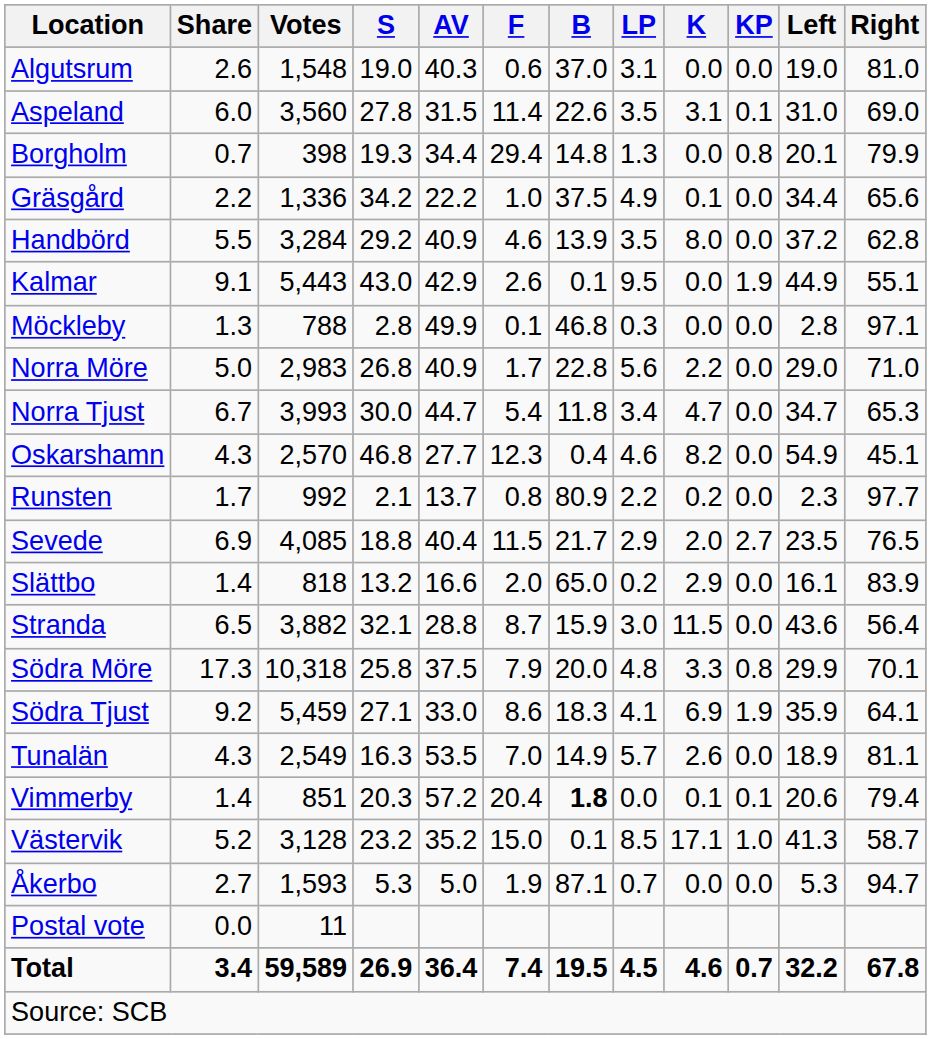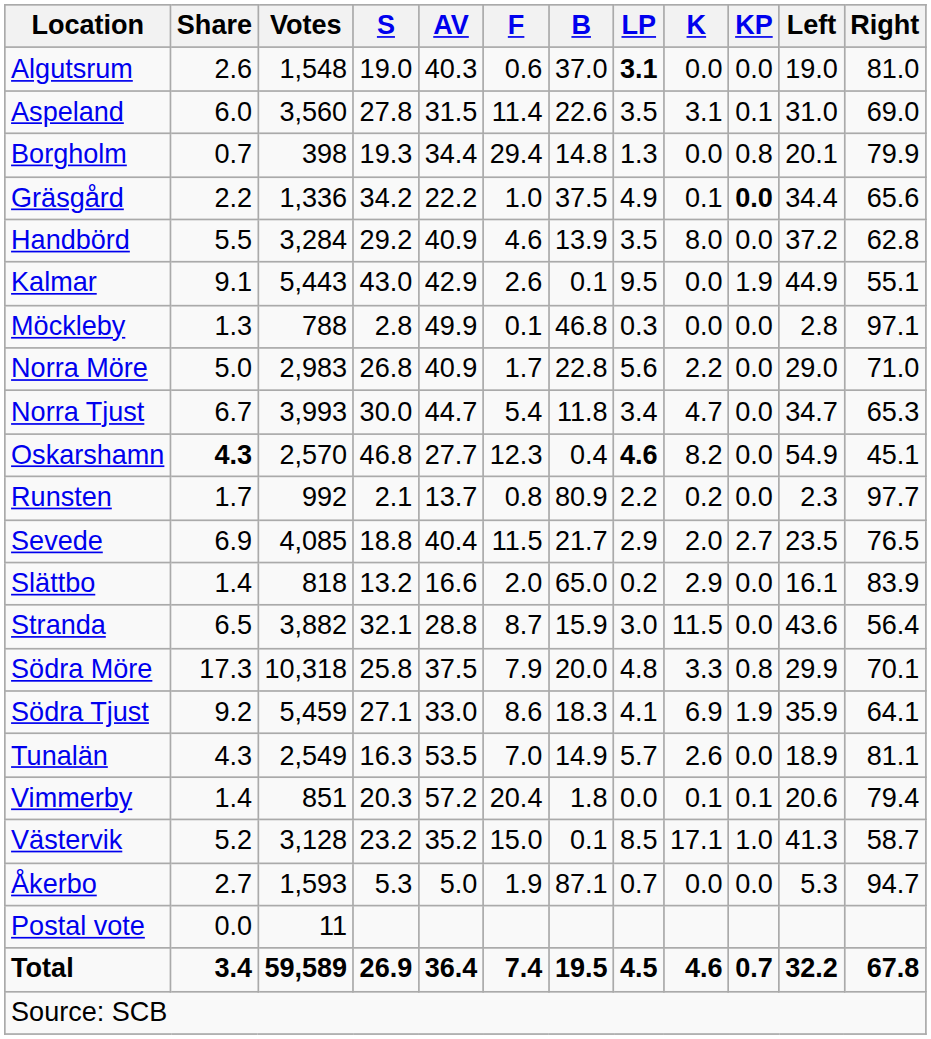(639, 68) normal -> (639, 68) bold
(754, 197) normal -> (754, 197) bold
(233, 454) normal -> (233, 454) bold
(639, 454) normal -> (639, 454) bold
(589, 797) bold -> (589, 797) normal
